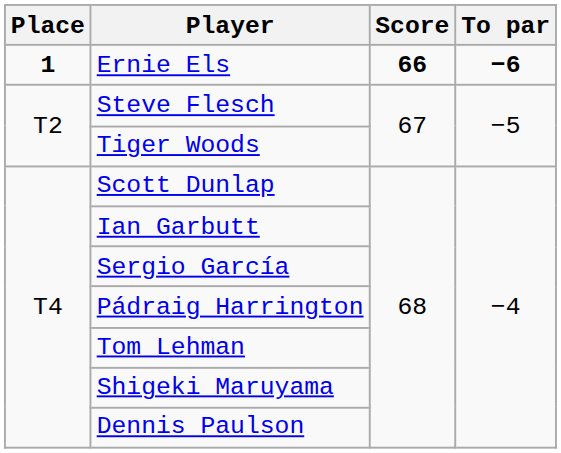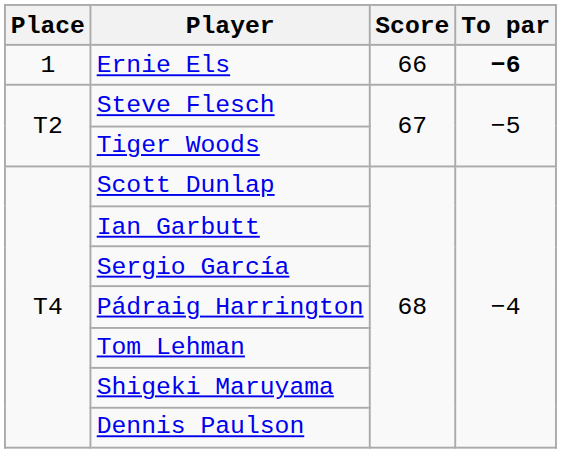(48, 65) bold -> (48, 65) normal
(412, 65) bold -> (412, 65) normal
